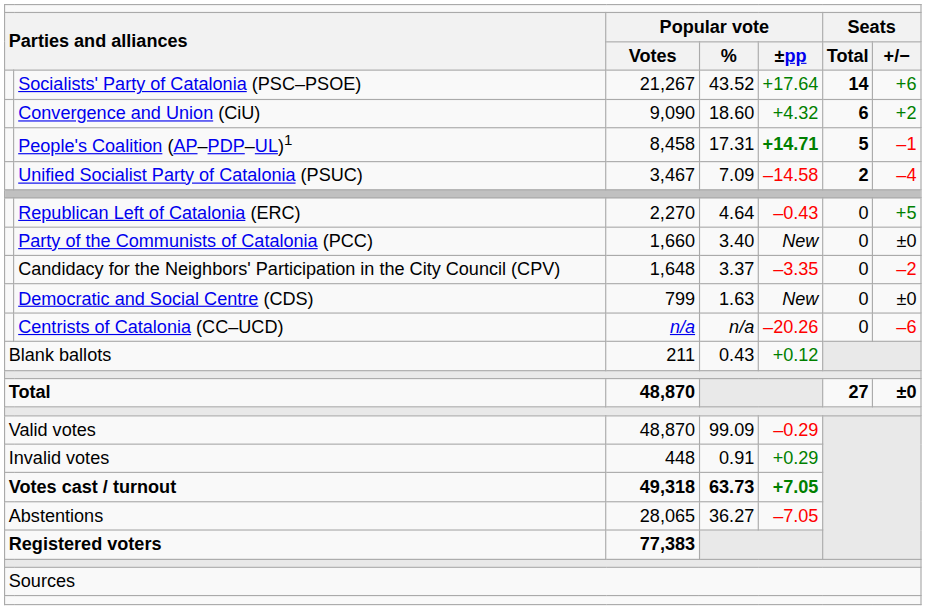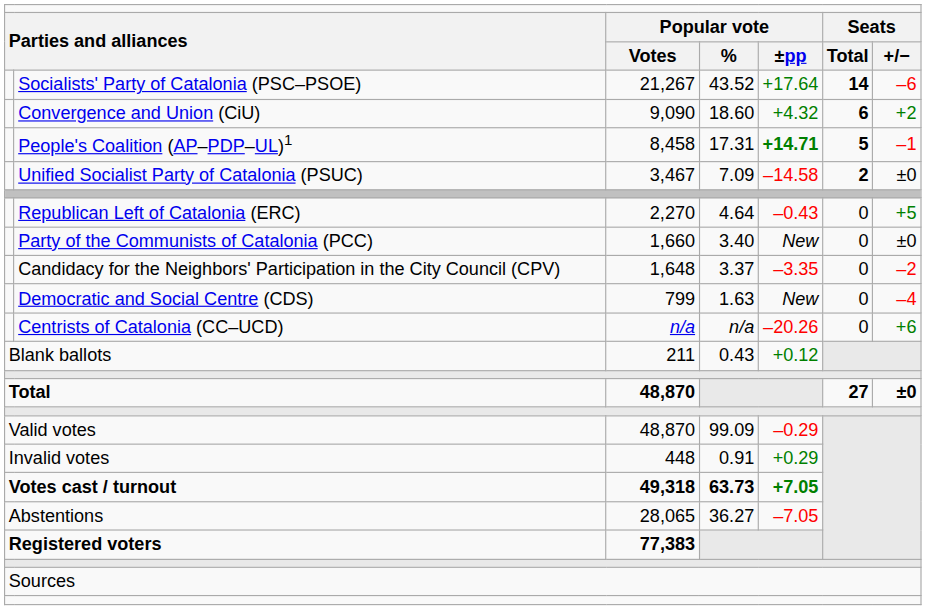(906, 84) +6 -> (906, 84) –6
(906, 175) –4 -> (906, 175) ±0
(906, 298) ±0 -> (906, 298) –4
(906, 327) –6 -> (906, 327) +6
